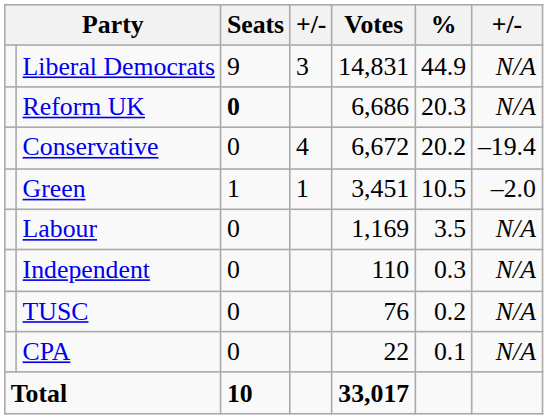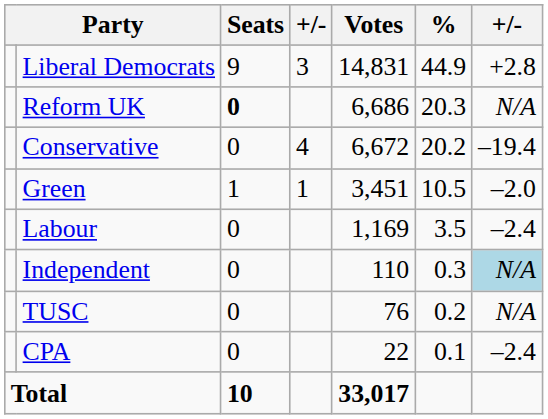(516, 65) N/A -> (513, 65) +2.8
(516, 229) N/A -> (513, 229) –2.4
(516, 270) no background -> (516, 270) lightblue background
(516, 351) N/A -> (513, 351) –2.4
